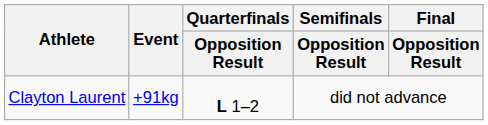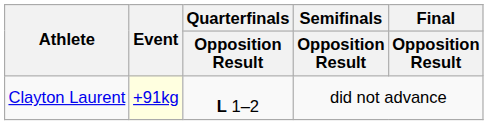(156, 98) no background -> (156, 98) lightyellow background
